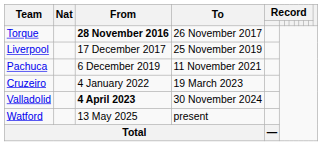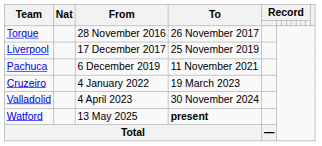(123, 34) bold -> (122, 34) normal
(106, 100) bold -> (105, 100) normal
(191, 116) normal -> (189, 116) bold
